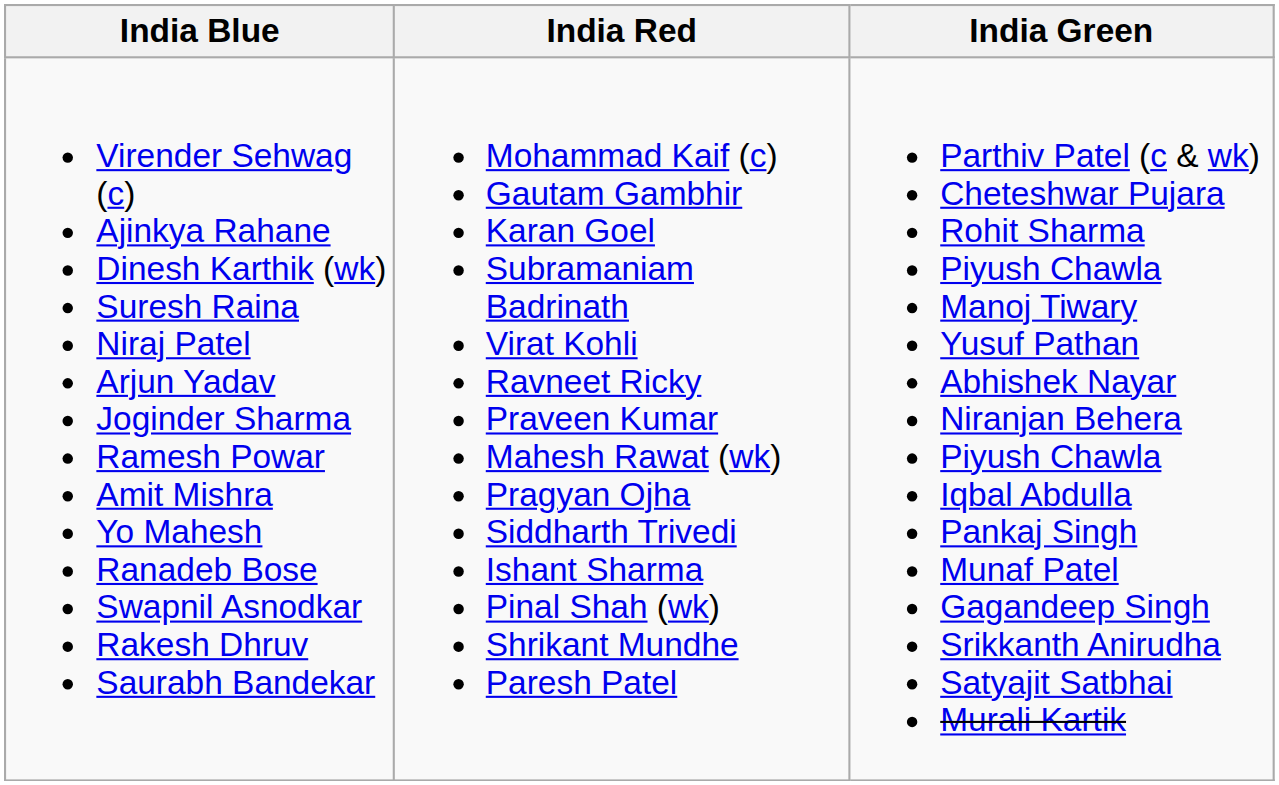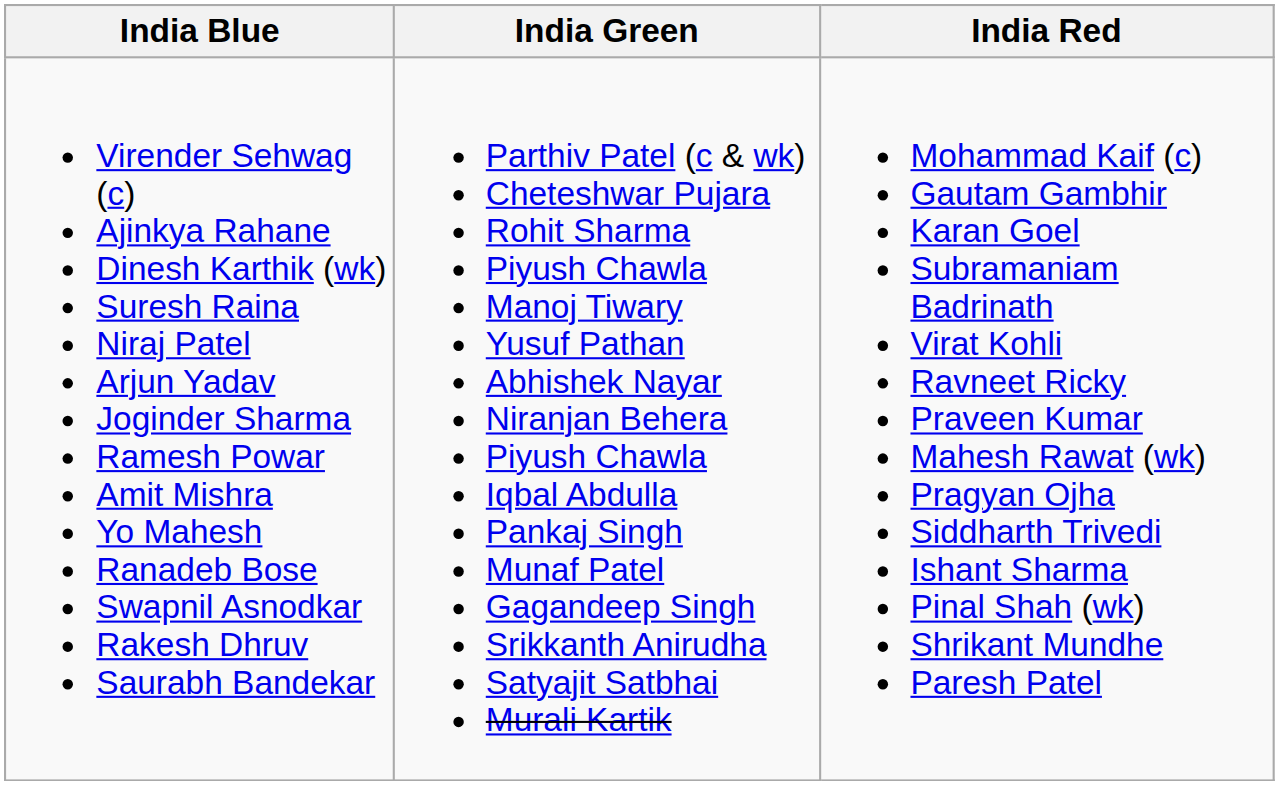columns swapped: (622, 31) <-> (1061, 31)
